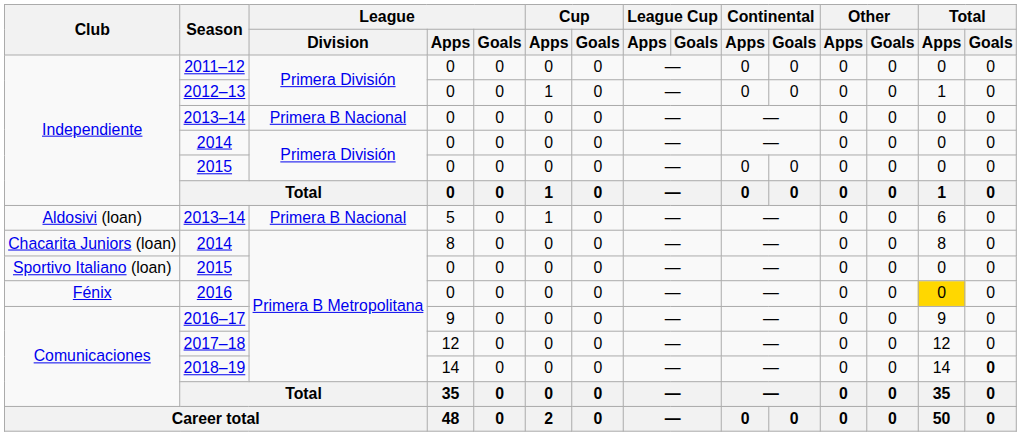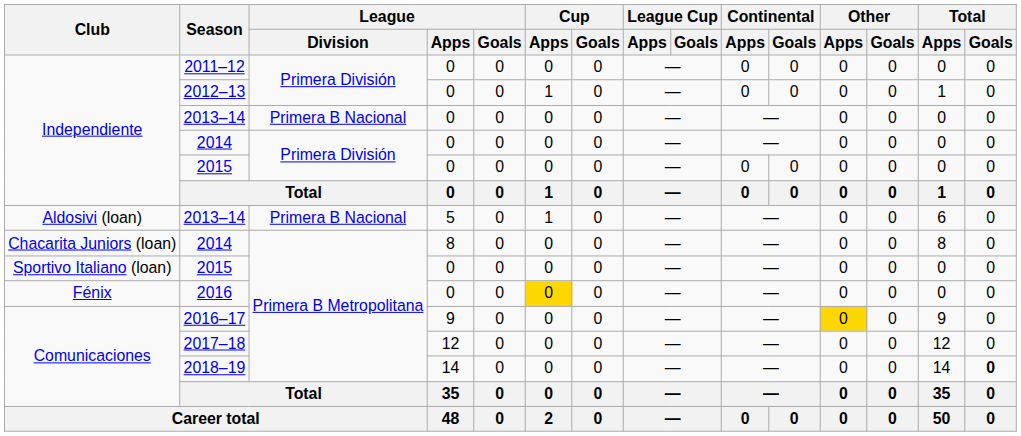(549, 293) no background -> (549, 293) gold background
(942, 293) gold background -> (942, 293) no background
(843, 318) no background -> (843, 318) gold background
